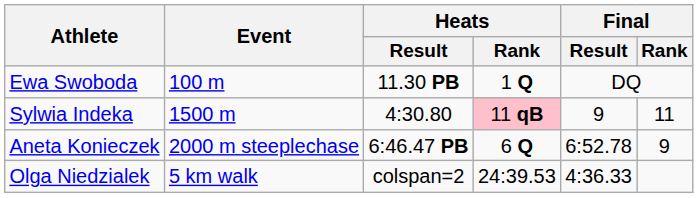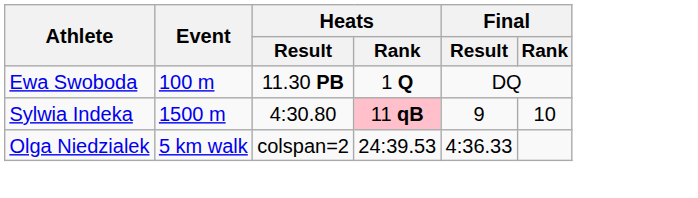(664, 114) 11 -> (545, 114) 10
- row: (84, 146)
